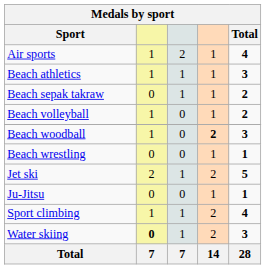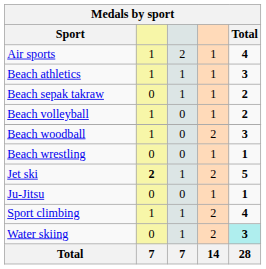(213, 134) bold -> (213, 134) normal
(152, 174) normal -> (152, 174) bold
(152, 234) bold -> (152, 234) normal
(245, 234) no background -> (245, 234) paleturquoise background
